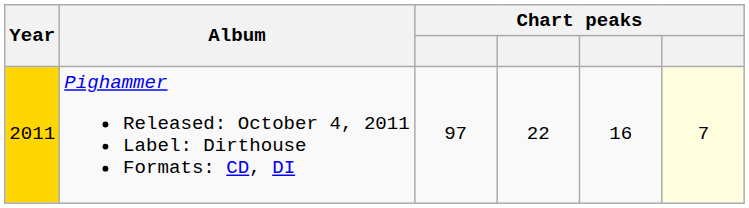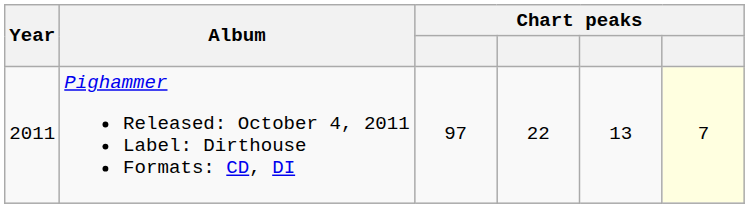(32, 135) gold background -> (32, 135) no background
(621, 135) 16 -> (621, 135) 13
